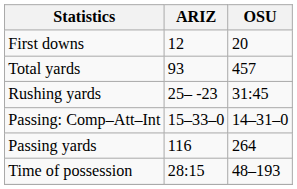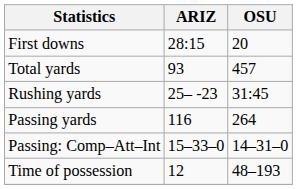(176, 43) 12 -> (186, 43) 28:15
rows swapped: (52, 145) <-> (84, 119)
(186, 171) 28:15 -> (176, 171) 12
